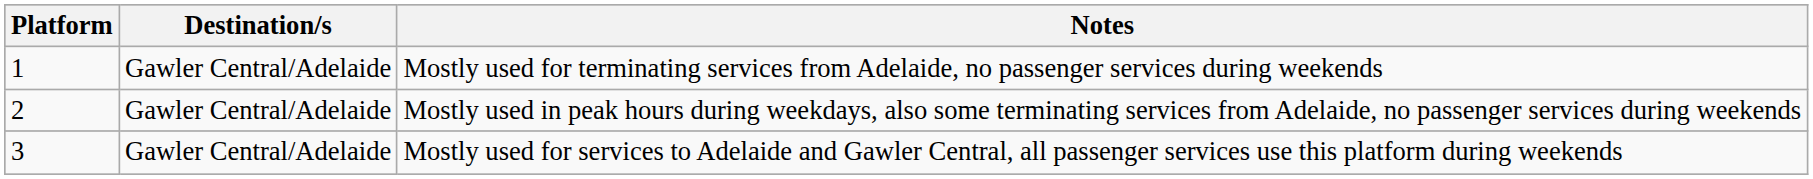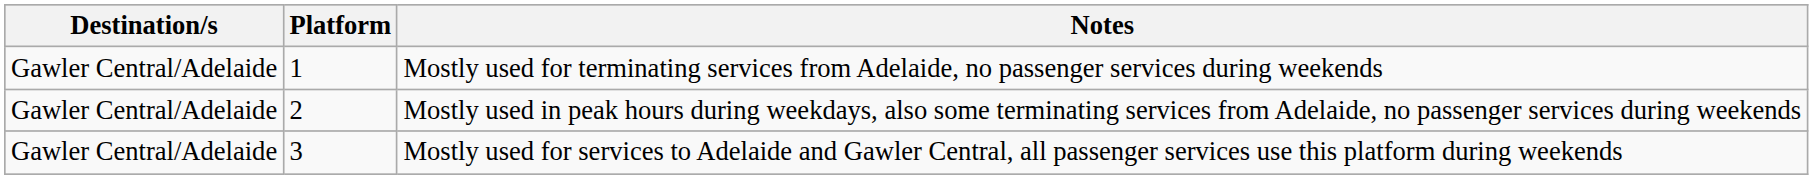columns swapped: (62, 25) <-> (258, 25)
